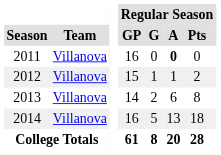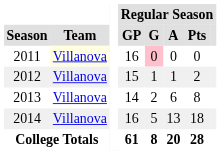(80, 56) no background -> (80, 56) lightyellow background
(154, 56) no background -> (154, 56) pink background
(173, 56) bold -> (173, 56) normal
